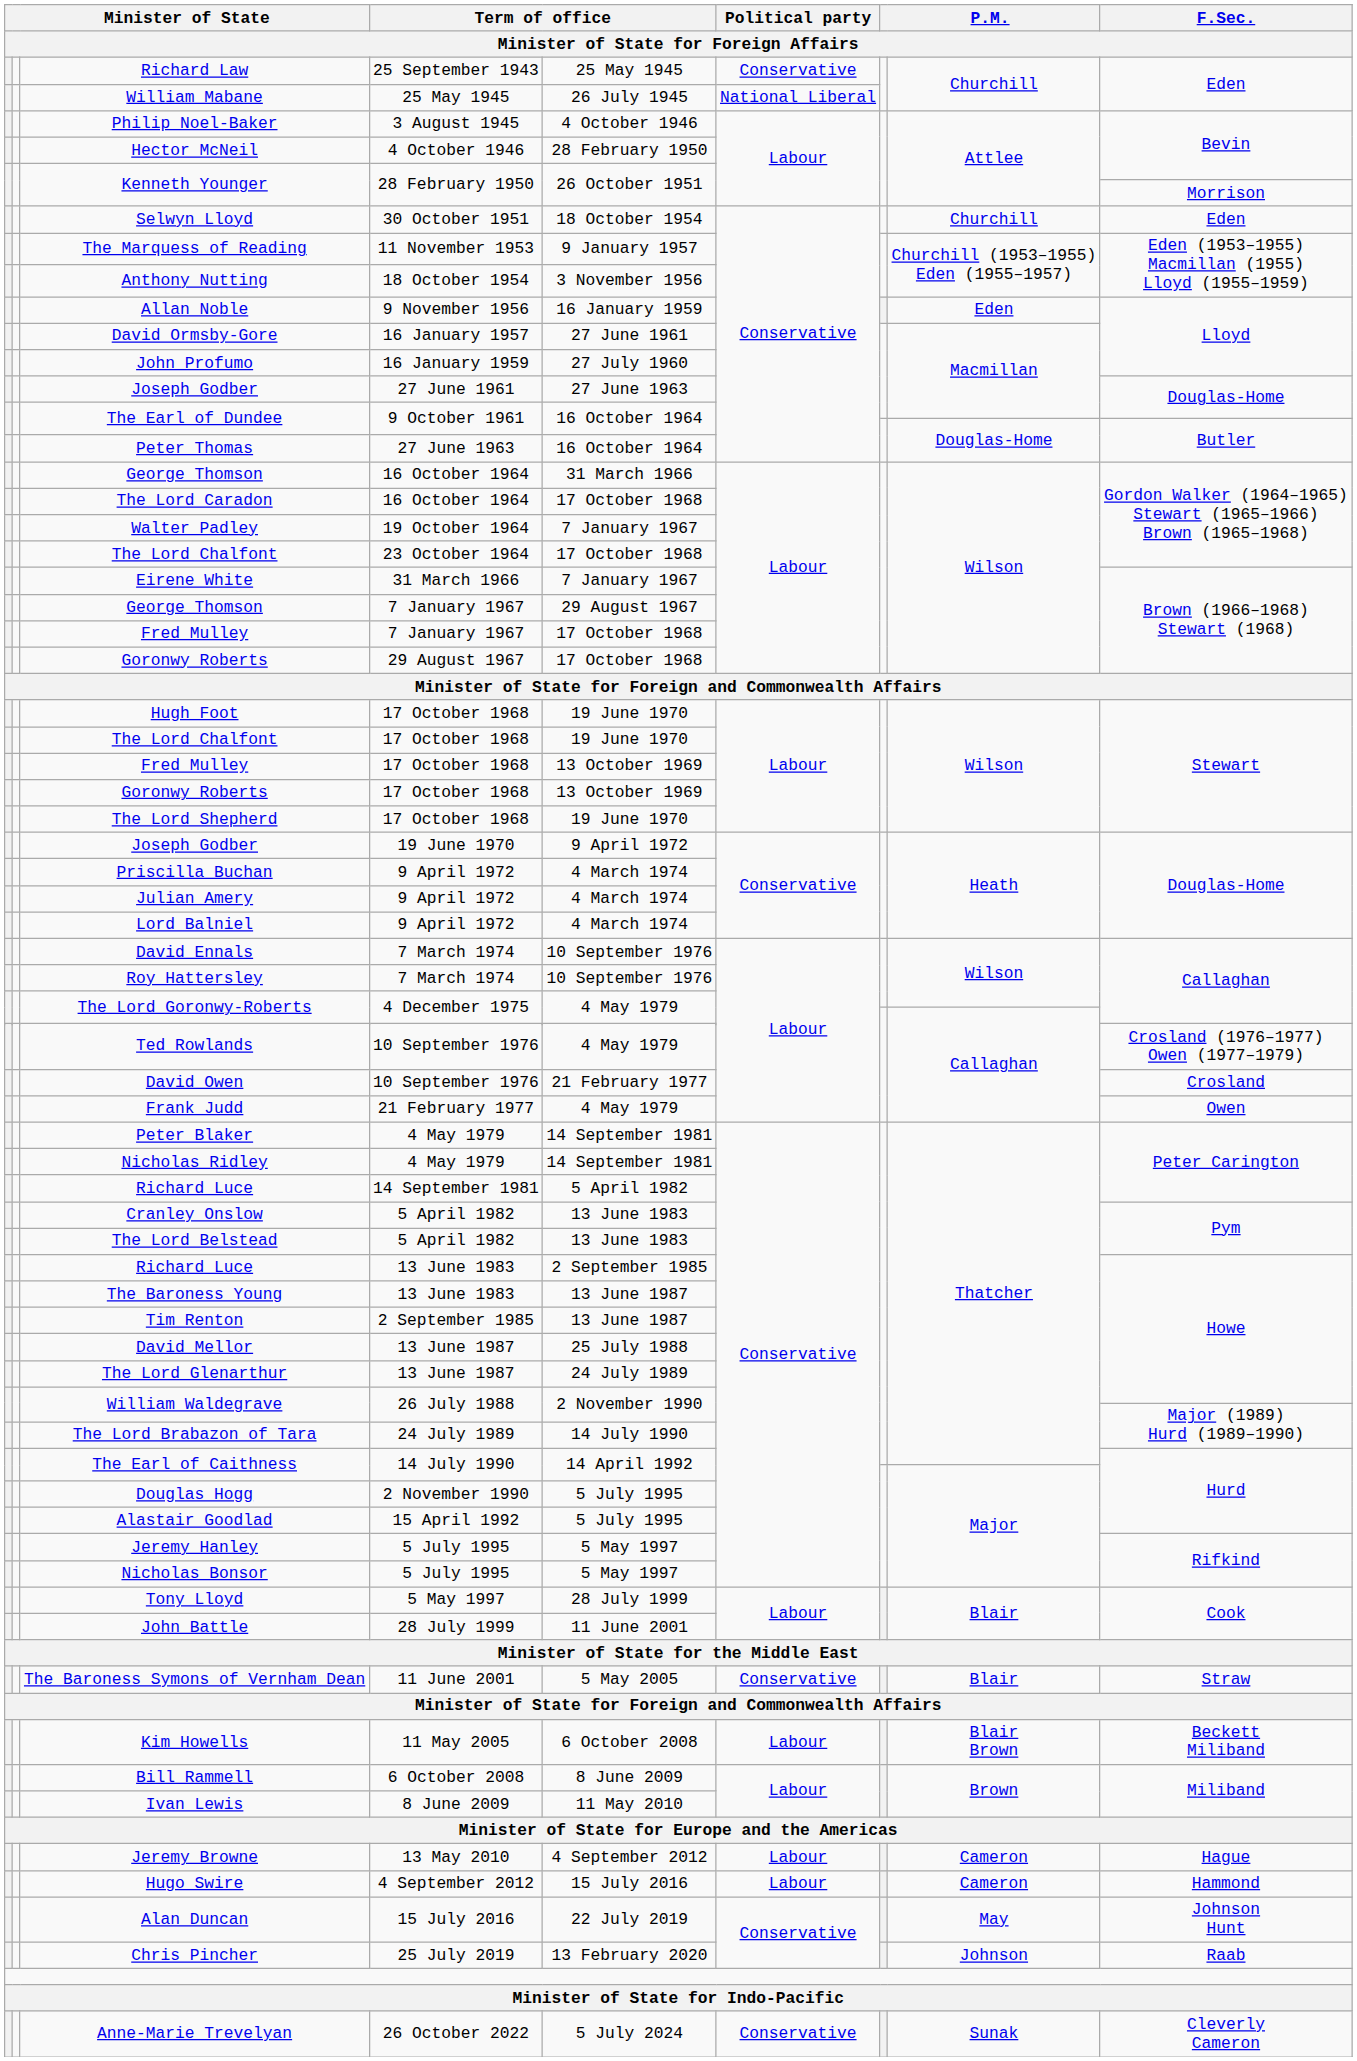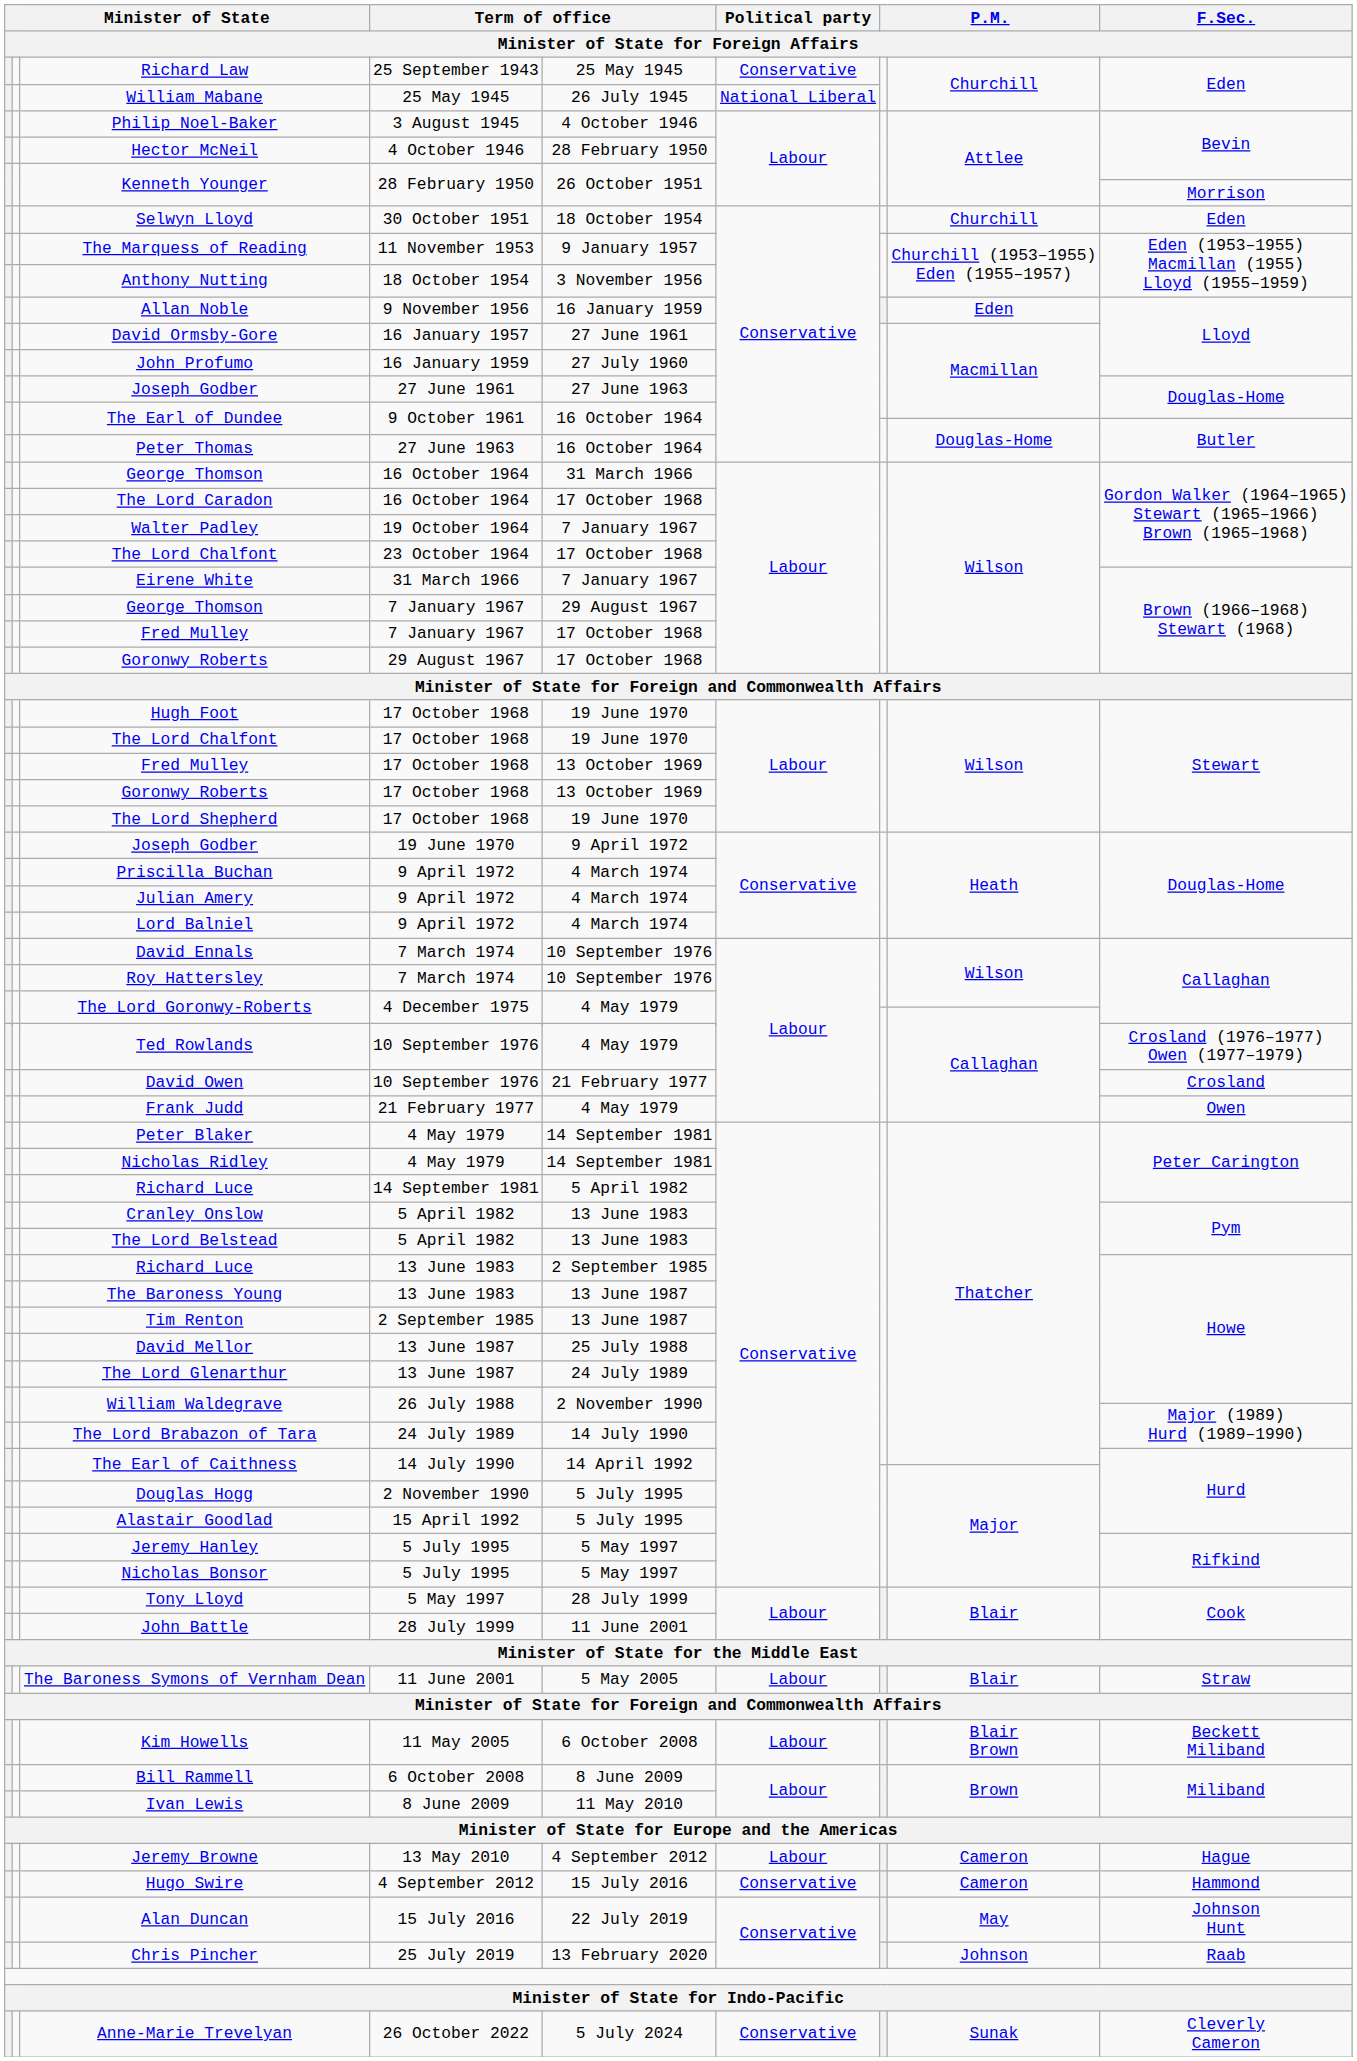(798, 1680) Conservative -> (798, 1680) Labour
(798, 1884) Labour -> (798, 1884) Conservative
